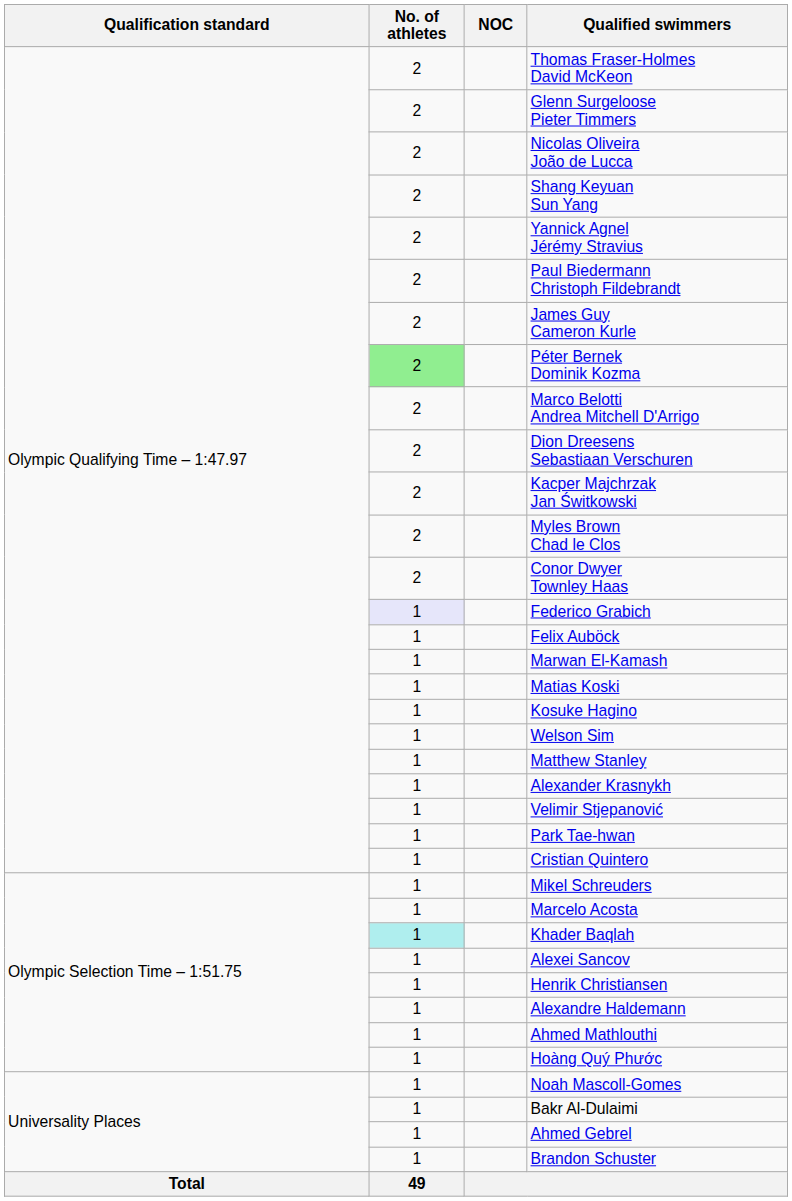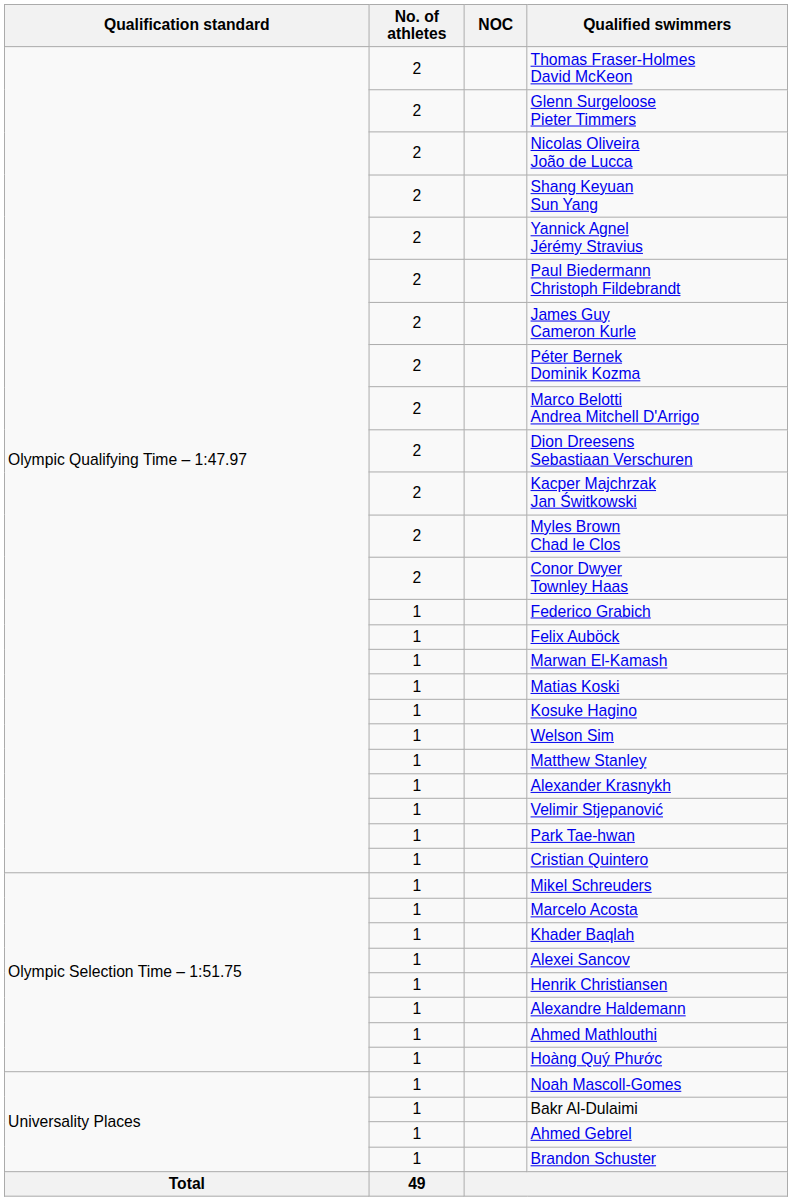(417, 365) lightgreen background -> (417, 365) no background
(417, 612) lavender background -> (417, 612) no background
(417, 935) paleturquoise background -> (417, 935) no background
